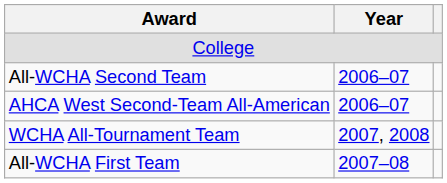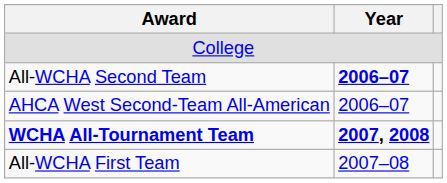(374, 76) normal -> (374, 76) bold
(124, 134) normal -> (131, 134) bold
(384, 134) normal -> (384, 134) bold
